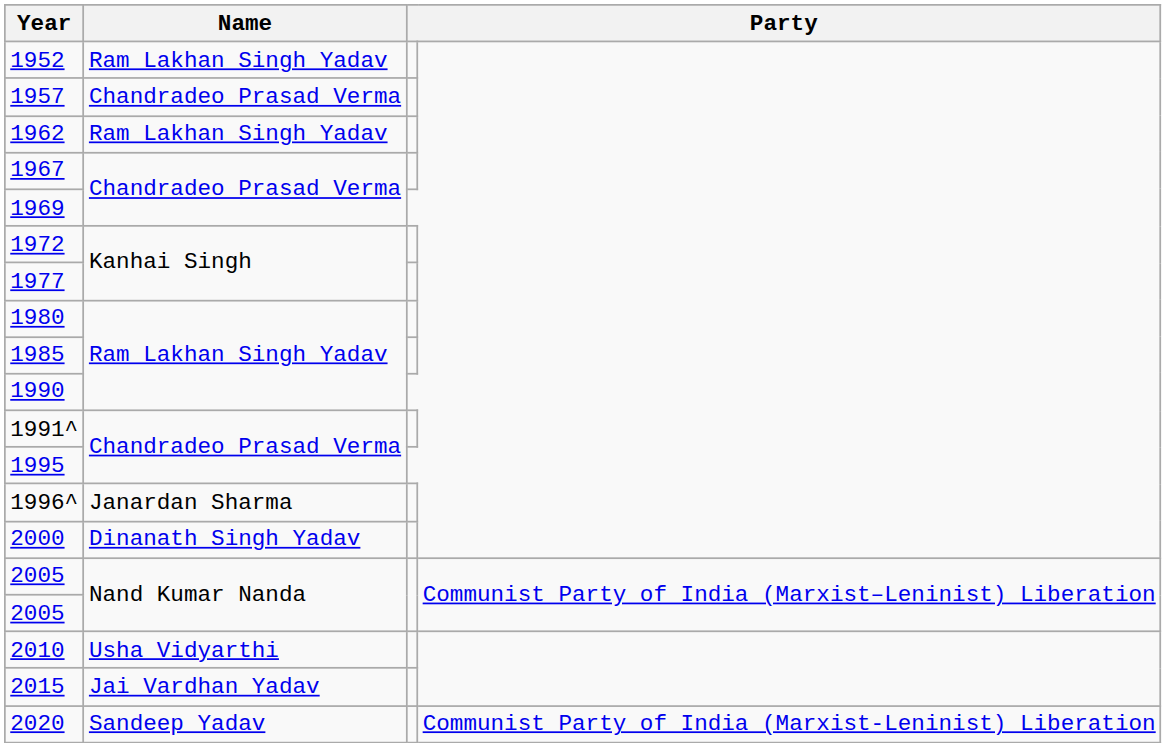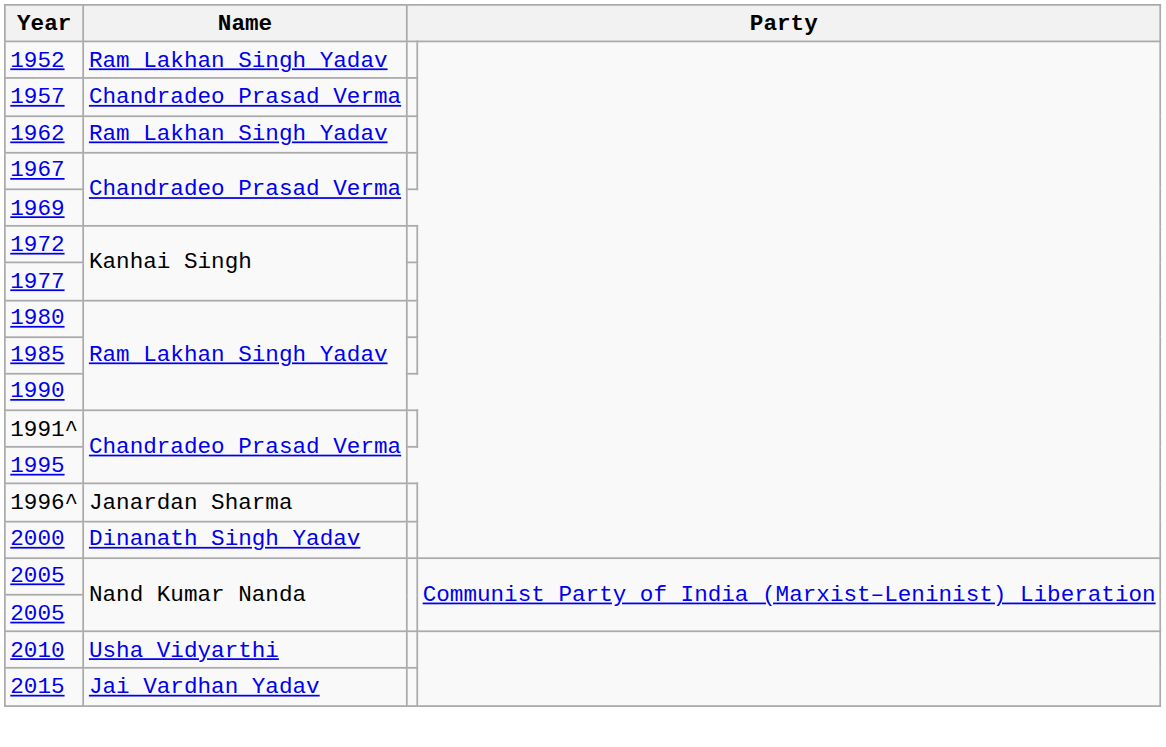- row: (37, 724)
